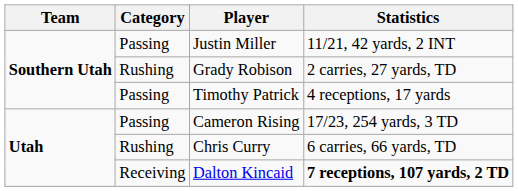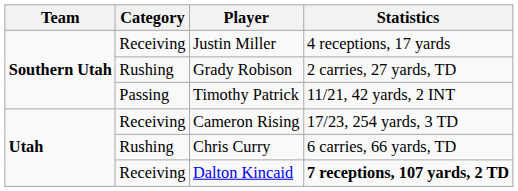(144, 43) Passing -> (152, 43) Receiving
(381, 43) 11/21, 42 yards, 2 INT -> (379, 43) 4 receptions, 17 yards
(379, 95) 4 receptions, 17 yards -> (381, 95) 11/21, 42 yards, 2 INT
(144, 121) Passing -> (152, 121) Receiving
